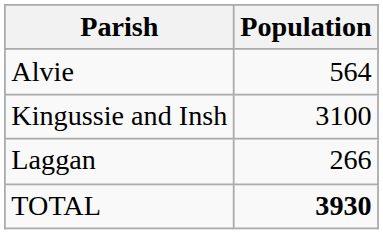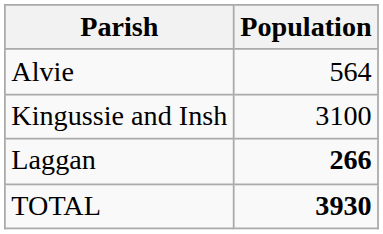(351, 160) normal -> (351, 160) bold
